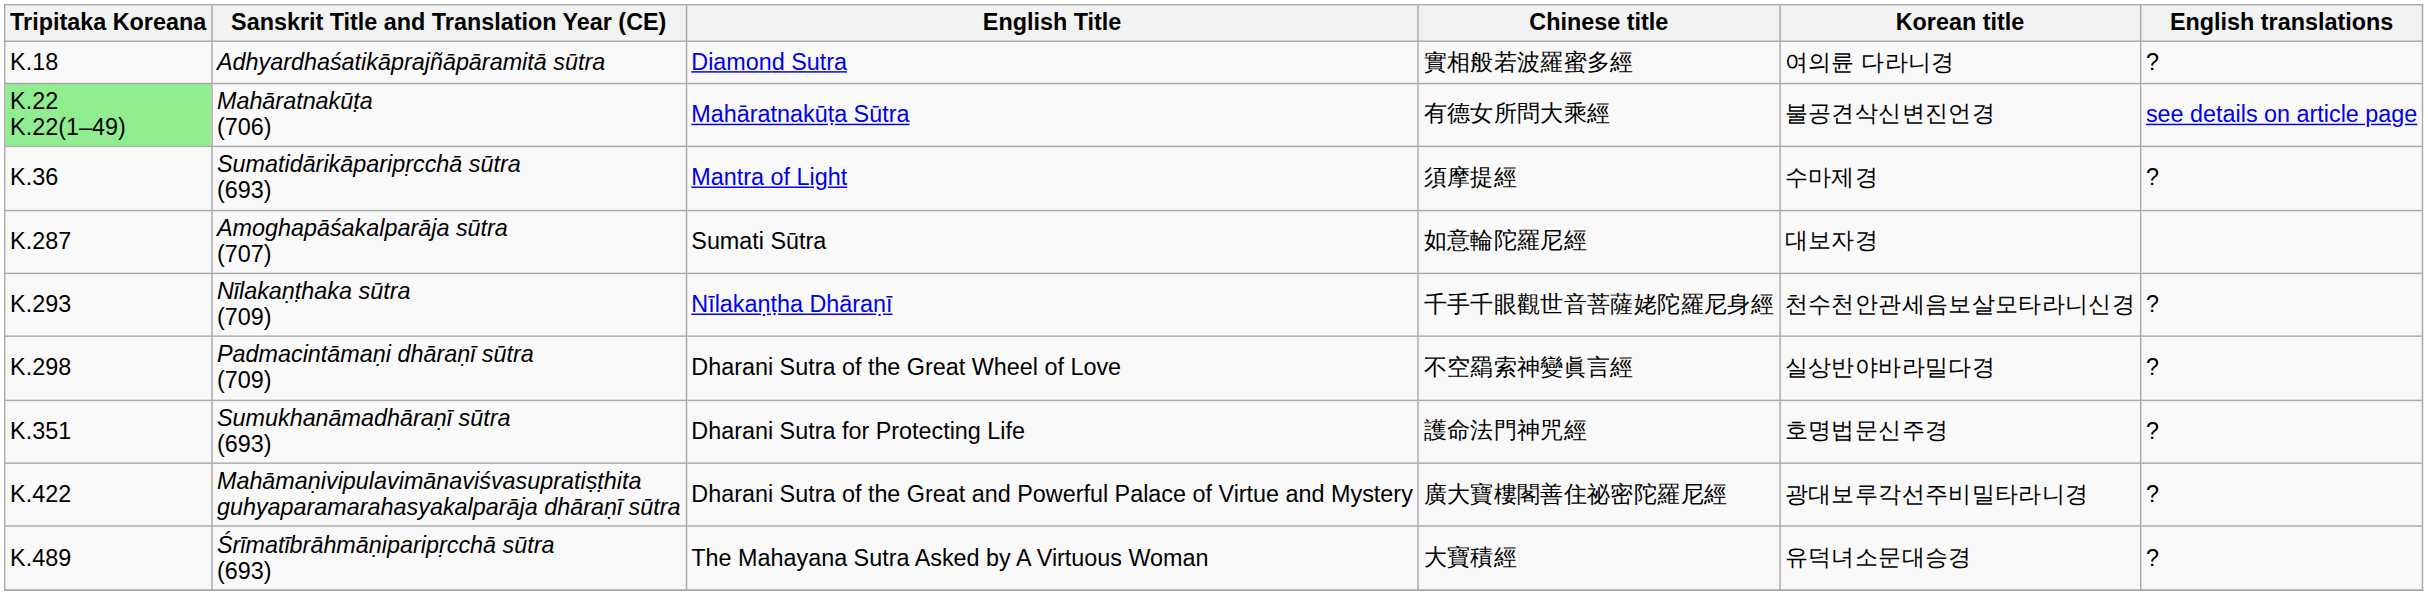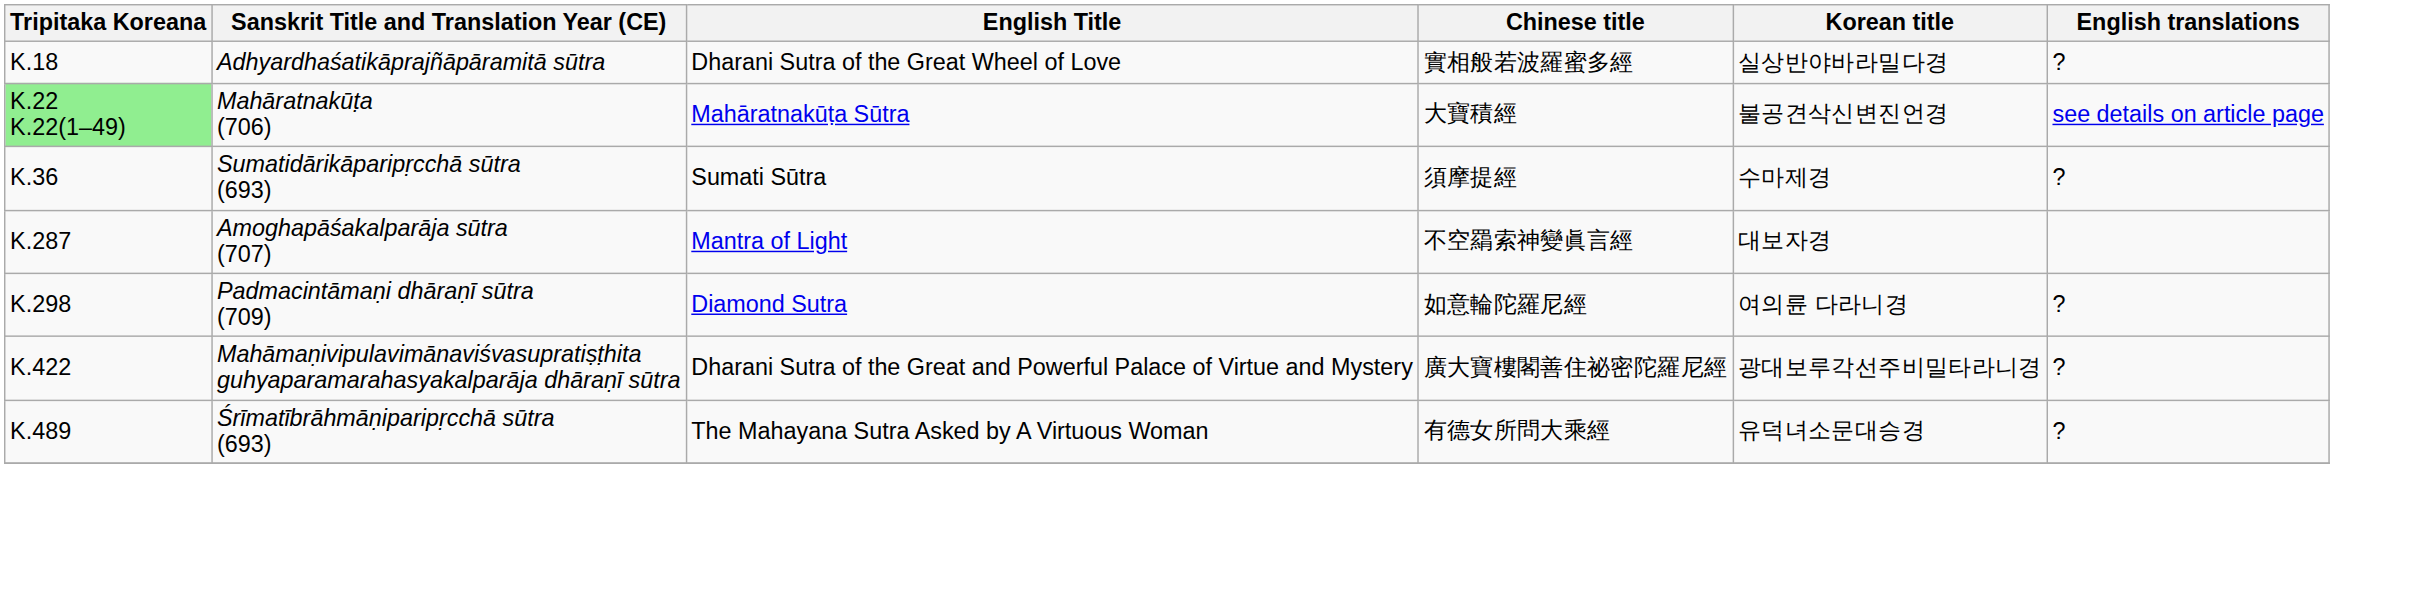(769, 62) Diamond Sutra -> (906, 62) Dharani Sutra of the Great Wheel of Love
(1870, 61) 여의륜 다라니경 -> (1843, 61) 실상반야바라밀다경
(1517, 113) 有德女所問大乘經 -> (1470, 113) 大寶積經
(769, 177) Mantra of Light -> (759, 177) Sumati Sūtra
(759, 241) Sumati Sūtra -> (769, 241) Mantra of Light
(1505, 240) 如意輪陀羅尼經 -> (1529, 240) 不空羂索神變眞言經
- row: (314, 304)
(906, 367) Dharani Sutra of the Great Wheel of Love -> (769, 304) Diamond Sutra
(1529, 367) 不空羂索神變眞言經 -> (1505, 303) 如意輪陀羅尼經
(1890, 367) 실상반야바라밀다경 -> (1823, 303) 여의륜 다라니경
- row: (364, 431)
(1470, 557) 大寶積經 -> (1517, 430) 有德女所問大乘經
